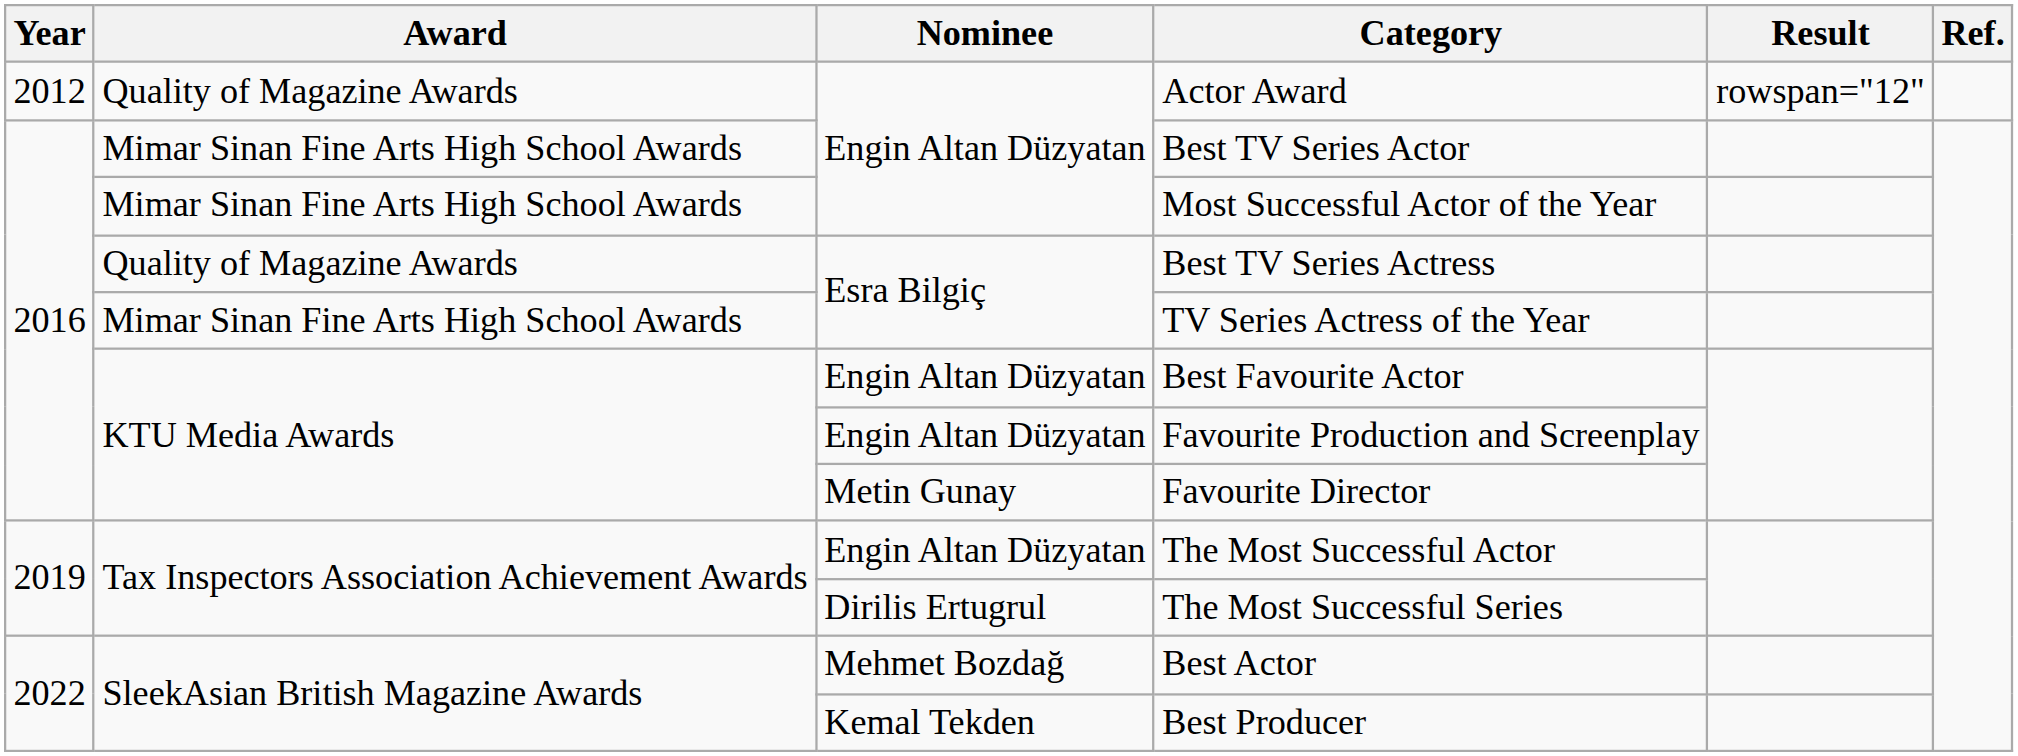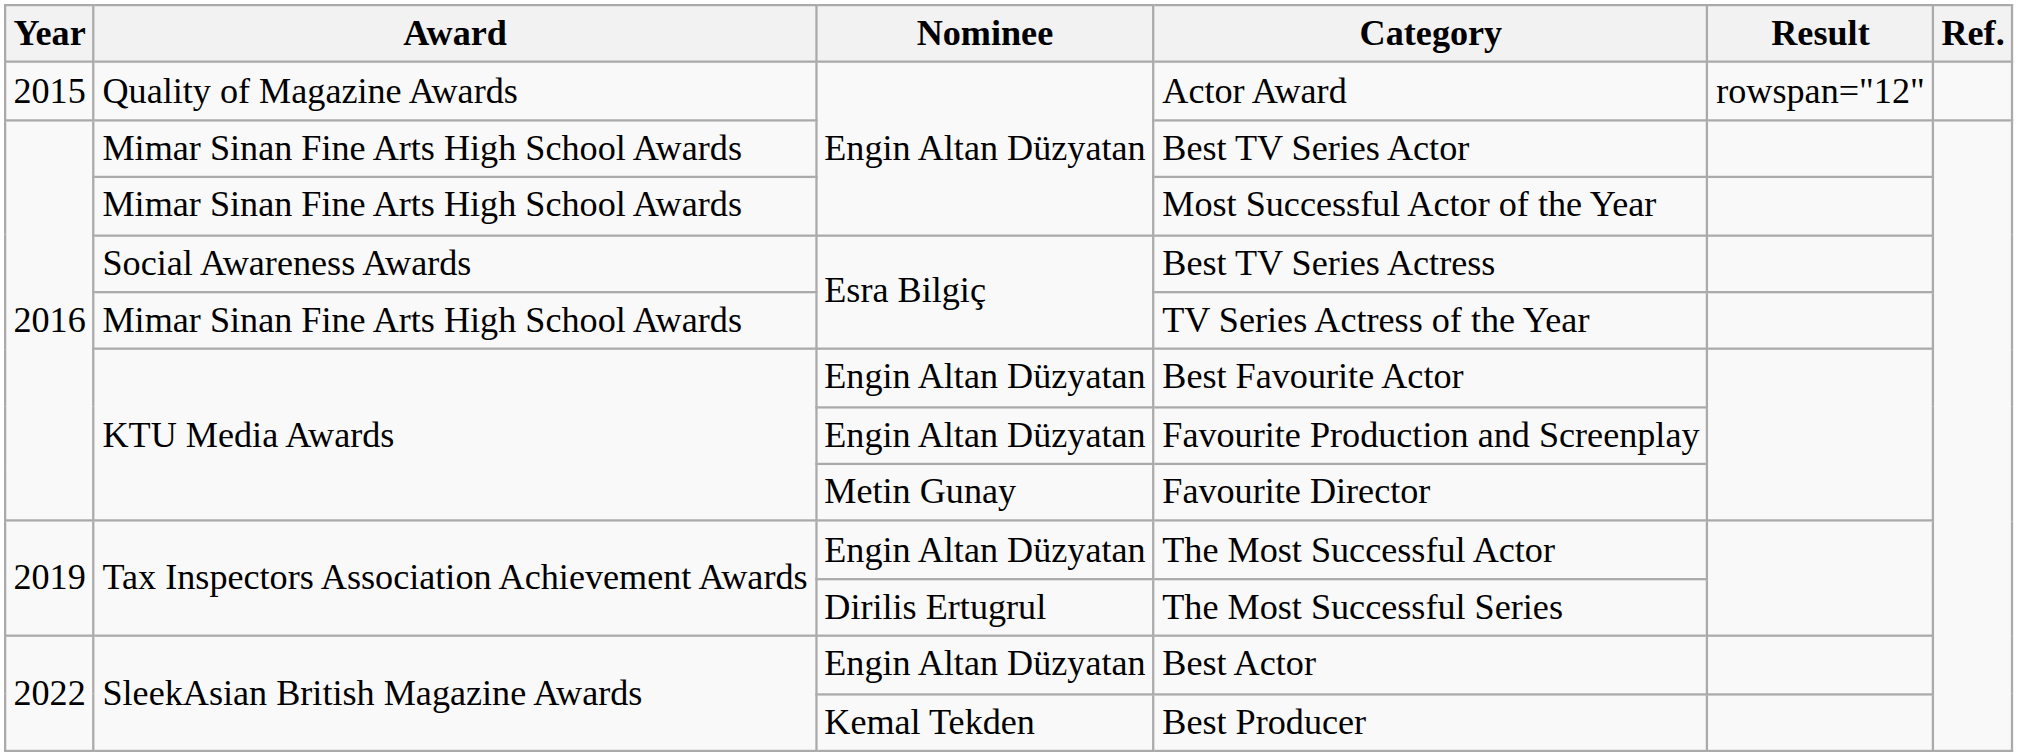(50, 90) 2012 -> (50, 90) 2015
(310, 262) Quality of Magazine Awards -> (287, 262) Social Awareness Awards
(944, 663) Mehmet Bozdağ -> (985, 663) Engin Altan Düzyatan
